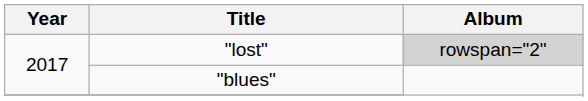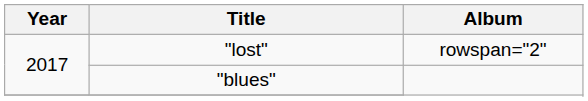(493, 49) lightgrey background -> (493, 49) no background
